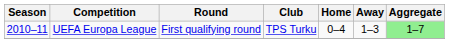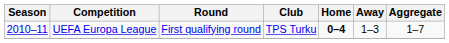(336, 30) normal -> (336, 30) bold
(415, 30) lightgreen background -> (415, 30) no background
